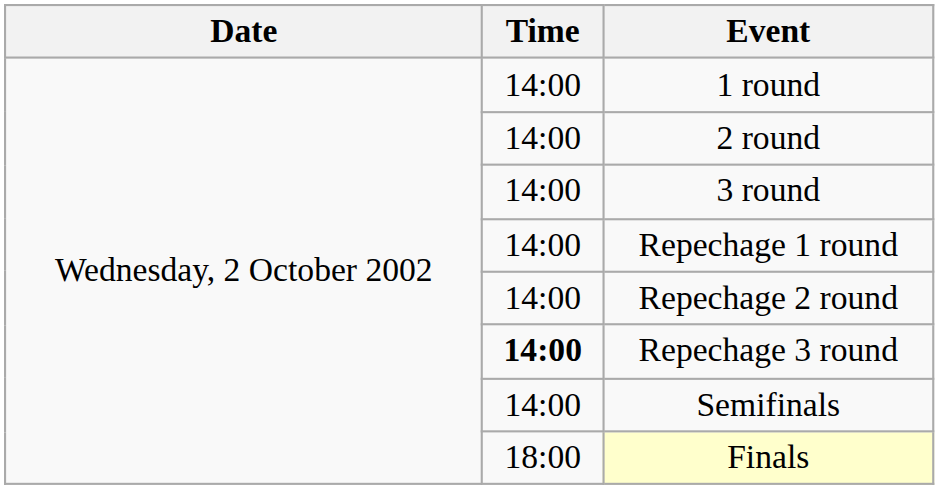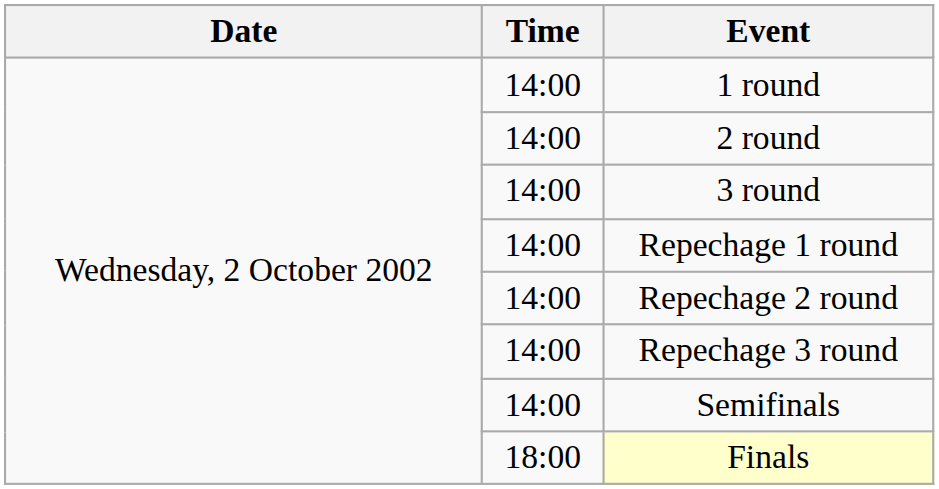(543, 350) bold -> (543, 350) normal
